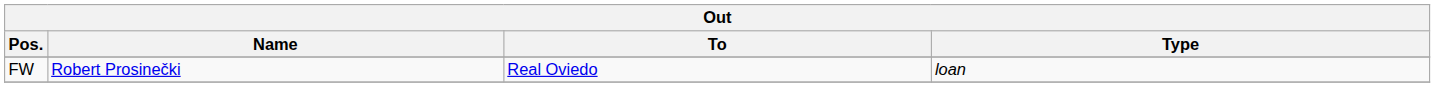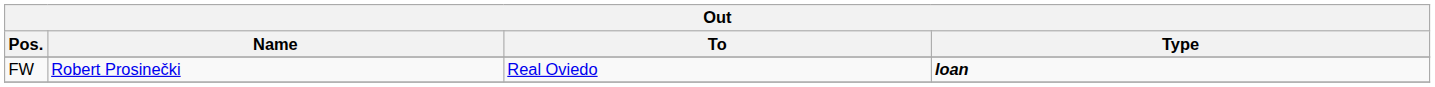(950, 70) normal -> (952, 70) bold
